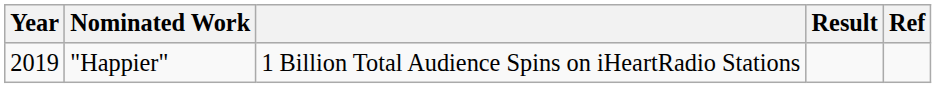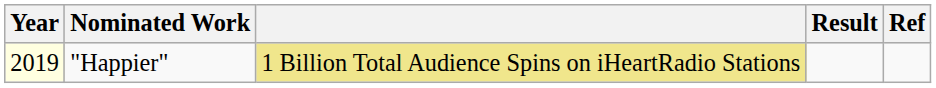(35, 62) no background -> (35, 62) lightyellow background
(531, 62) no background -> (531, 62) khaki background
